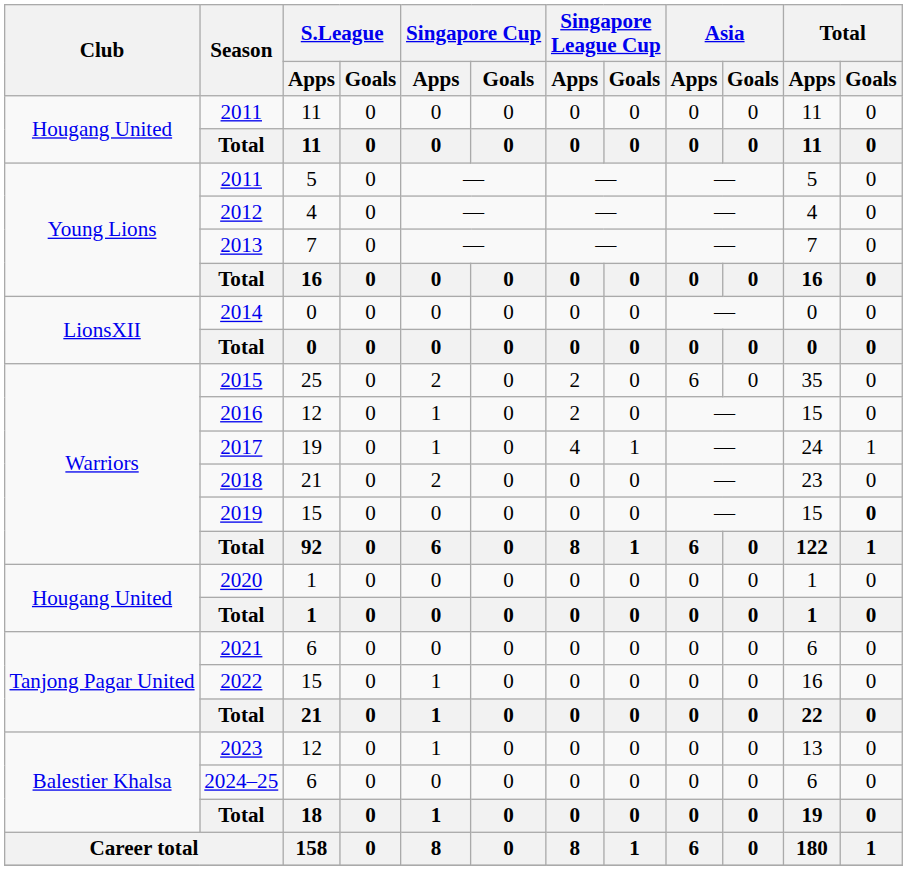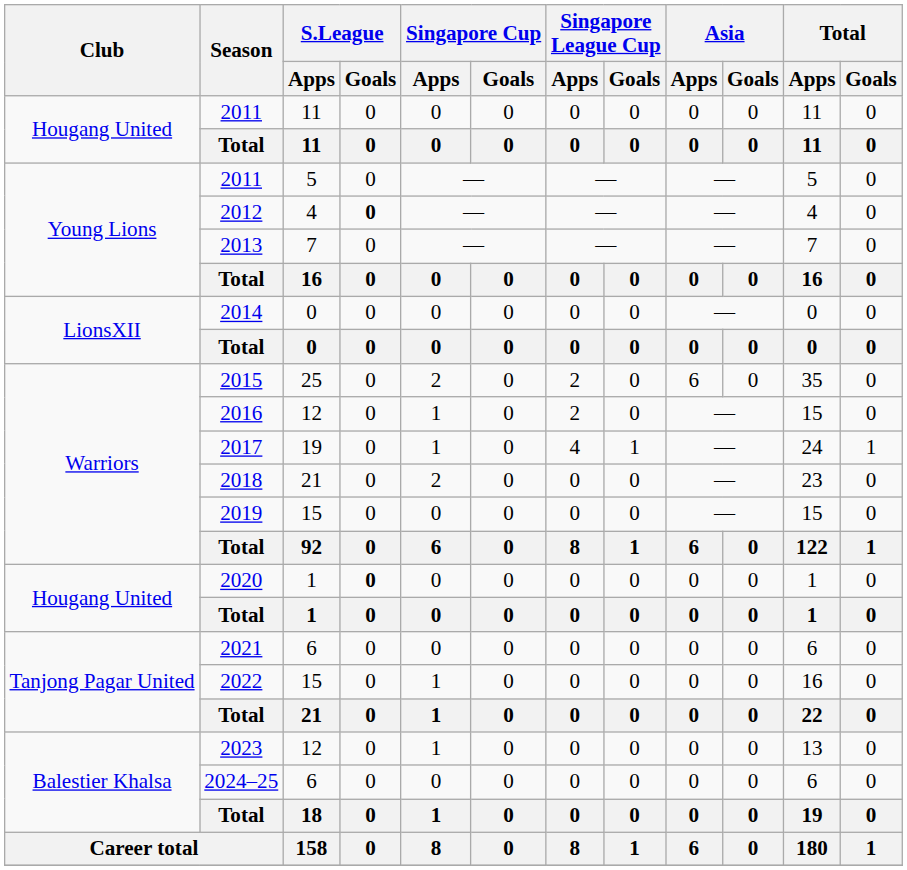(370, 212) normal -> (370, 212) bold
(871, 513) bold -> (871, 513) normal
(370, 580) normal -> (370, 580) bold
